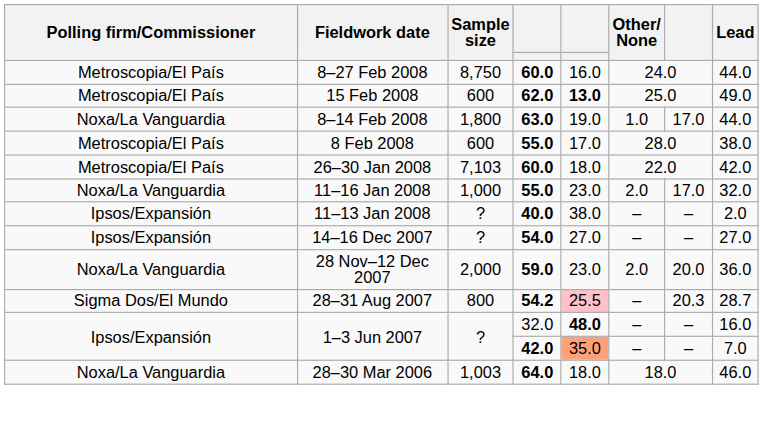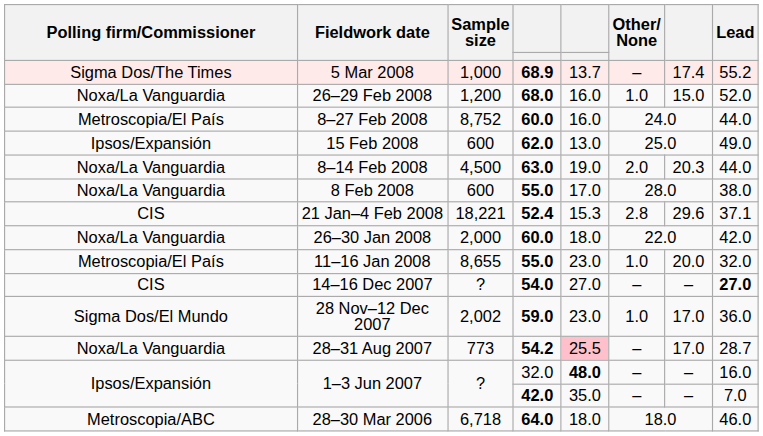+ row: (372, 72)
+ row: (372, 96)
(480, 72) 8,750 -> (480, 120) 8,752
(151, 96) Metroscopia/El País -> (151, 143) Ipsos/Expansión
(585, 96) bold -> (585, 143) normal
(480, 120) 1,800 -> (480, 167) 4,500
(637, 120) 1.0 -> (637, 167) 2.0
(689, 120) 17.0 -> (689, 167) 20.3
(151, 143) Metroscopia/El País -> (151, 191) Noxa/La Vanguardia
+ row: (372, 214)
(151, 167) Metroscopia/El País -> (151, 238) Noxa/La Vanguardia
(480, 167) 7,103 -> (480, 238) 2,000
(151, 191) Noxa/La Vanguardia -> (151, 262) Metroscopia/El País
(480, 191) 1,000 -> (480, 262) 8,655
(637, 191) 2.0 -> (637, 262) 1.0
(689, 191) 17.0 -> (689, 262) 20.0
- row: (372, 214)
(151, 238) Ipsos/Expansión -> (151, 285) CIS
(735, 238) normal -> (735, 285) bold
(151, 270) Noxa/La Vanguardia -> (151, 317) Sigma Dos/El Mundo
(480, 270) 2,000 -> (480, 317) 2,002
(637, 270) 2.0 -> (637, 317) 1.0
(689, 270) 20.0 -> (689, 317) 17.0
(151, 301) Sigma Dos/El Mundo -> (151, 349) Noxa/La Vanguardia
(480, 301) 800 -> (480, 349) 773
(689, 301) 20.3 -> (689, 349) 17.0
(585, 349) lightsalmon background -> (585, 396) no background
(151, 372) Noxa/La Vanguardia -> (151, 419) Metroscopia/ABC
(480, 372) 1,003 -> (480, 419) 6,718
